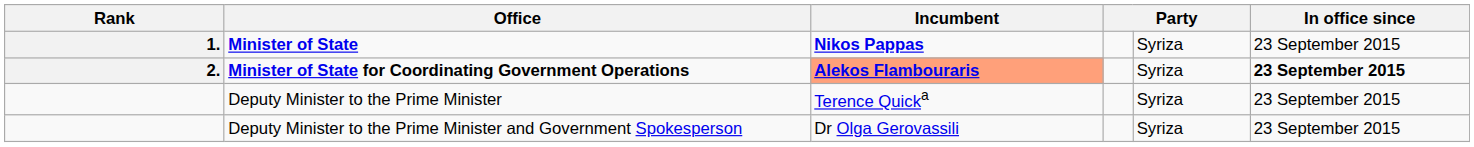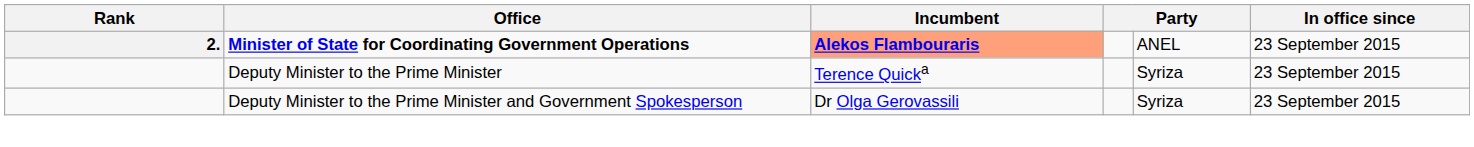- row: (293, 45)
(1160, 71) Syriza -> (1159, 45) ANEL
(1329, 71) bold -> (1327, 45) normal
